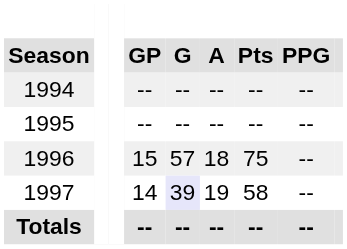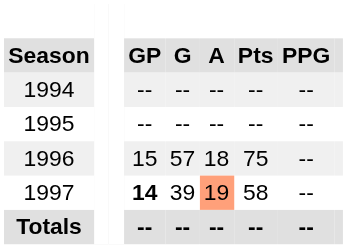(145, 192) normal -> (145, 192) bold
(183, 192) lavender background -> (183, 192) no background
(217, 192) no background -> (217, 192) lightsalmon background
